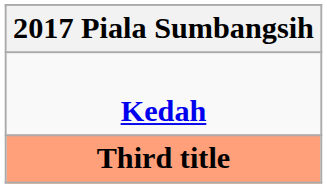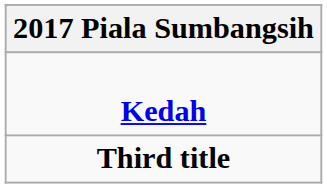(163, 158) lightsalmon background -> (163, 158) no background
